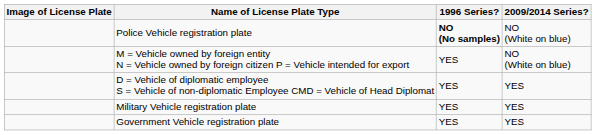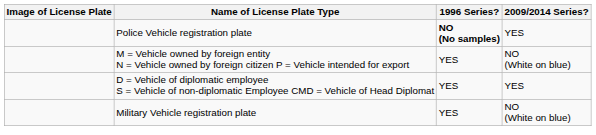(538, 33) NO (White on blue) -> (514, 33) YES
(514, 107) YES -> (538, 112) NO (White on blue)
- row: (198, 122)
